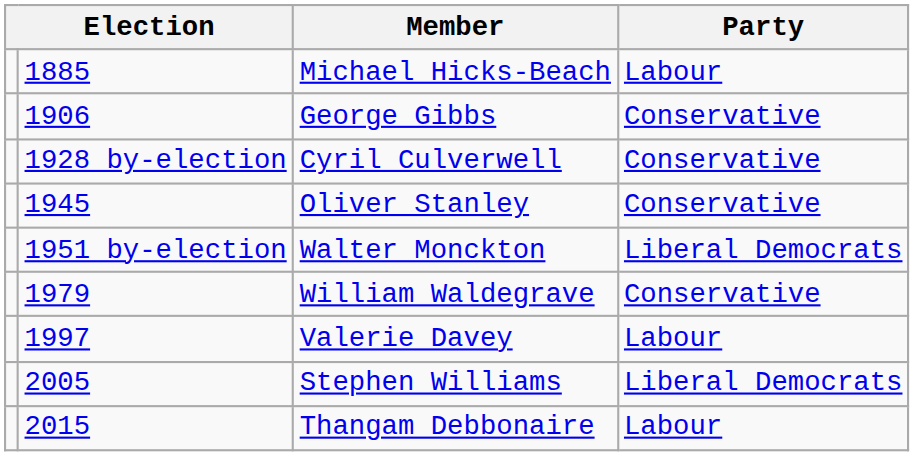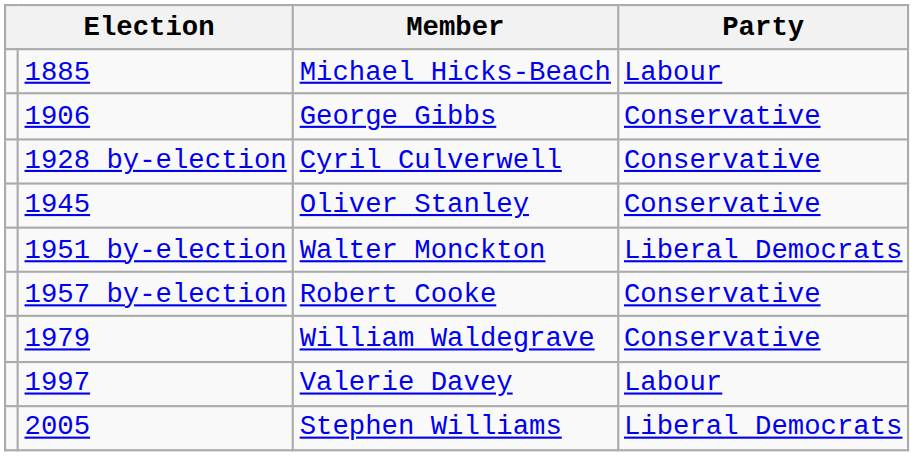+ row: (398, 294)
- row: (447, 428)
